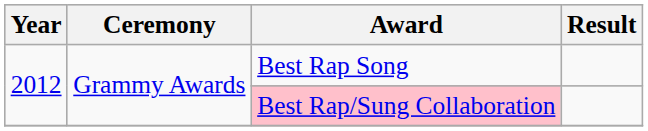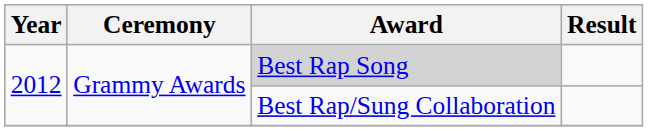(333, 65) no background -> (333, 65) lightgrey background
(406, 105) pink background -> (406, 105) no background
